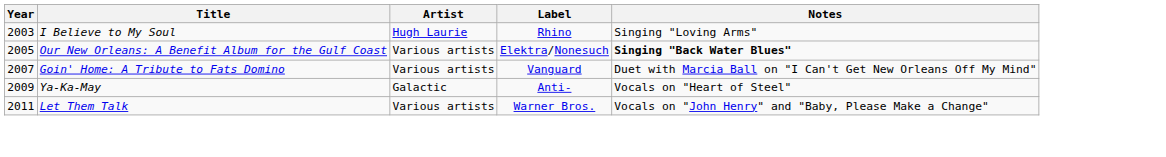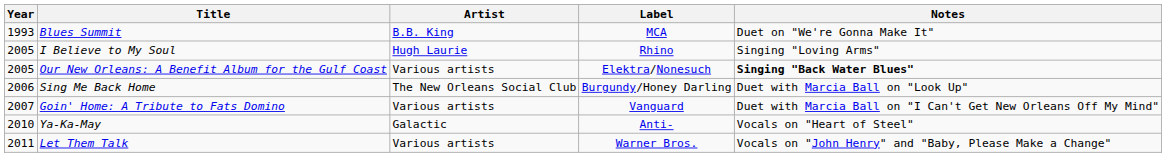+ row: (81, 32)
(21, 32) 2003 -> (21, 51) 2005
+ row: (98, 87)
(21, 87) 2009 -> (21, 124) 2010
